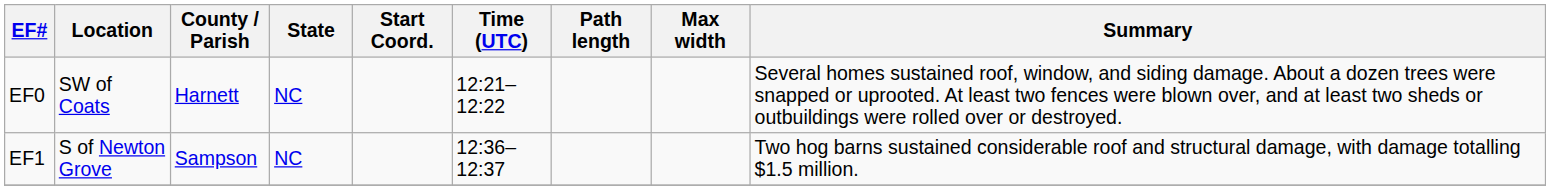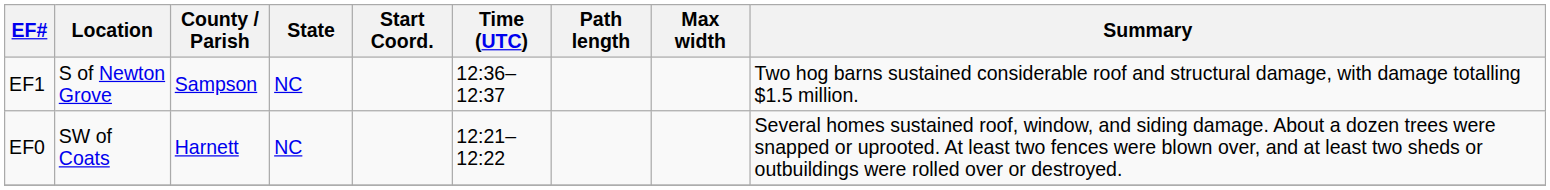rows swapped: (27, 94) <-> (27, 158)
